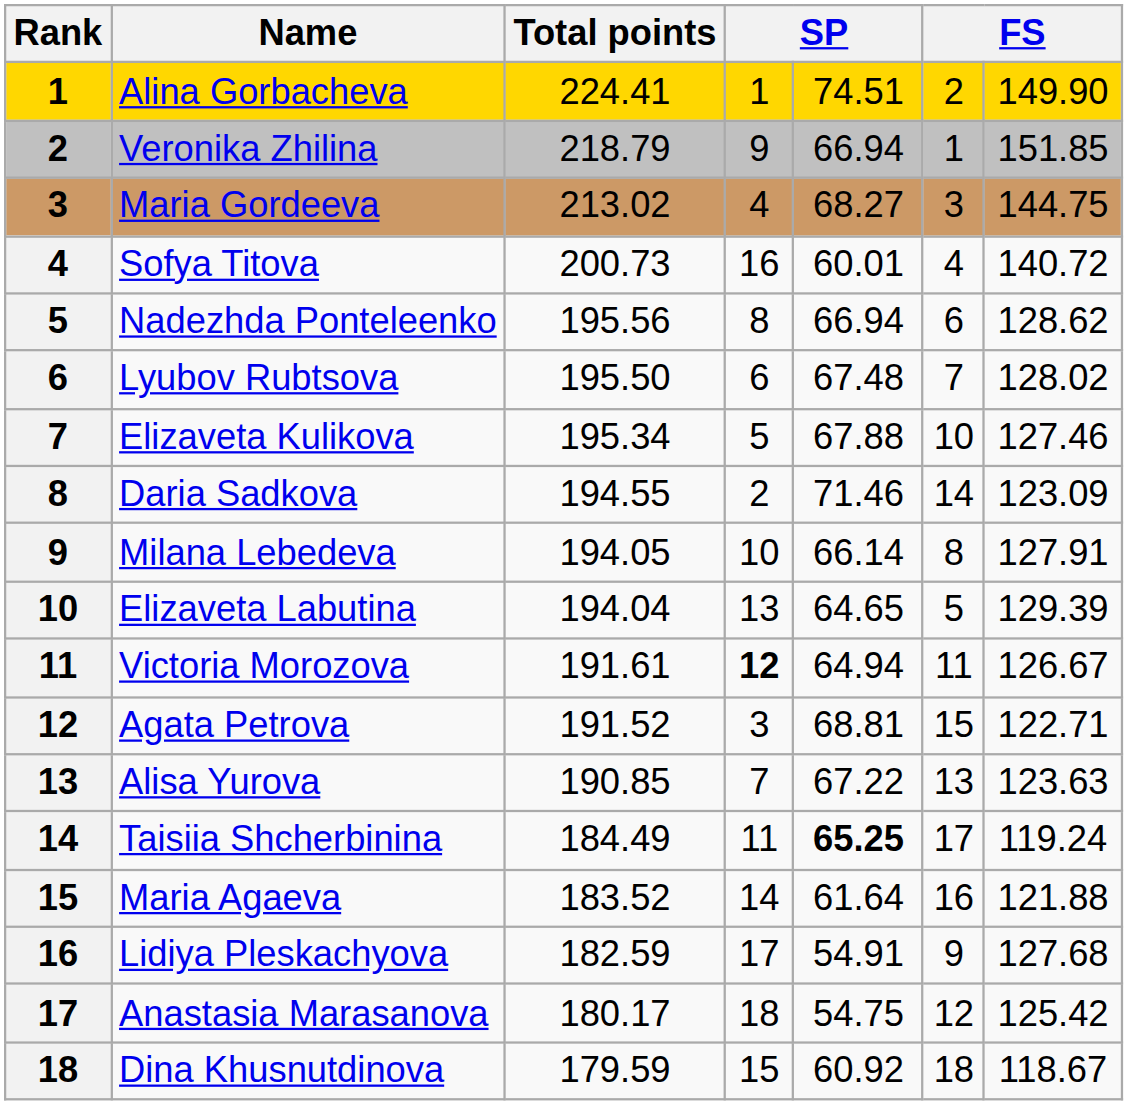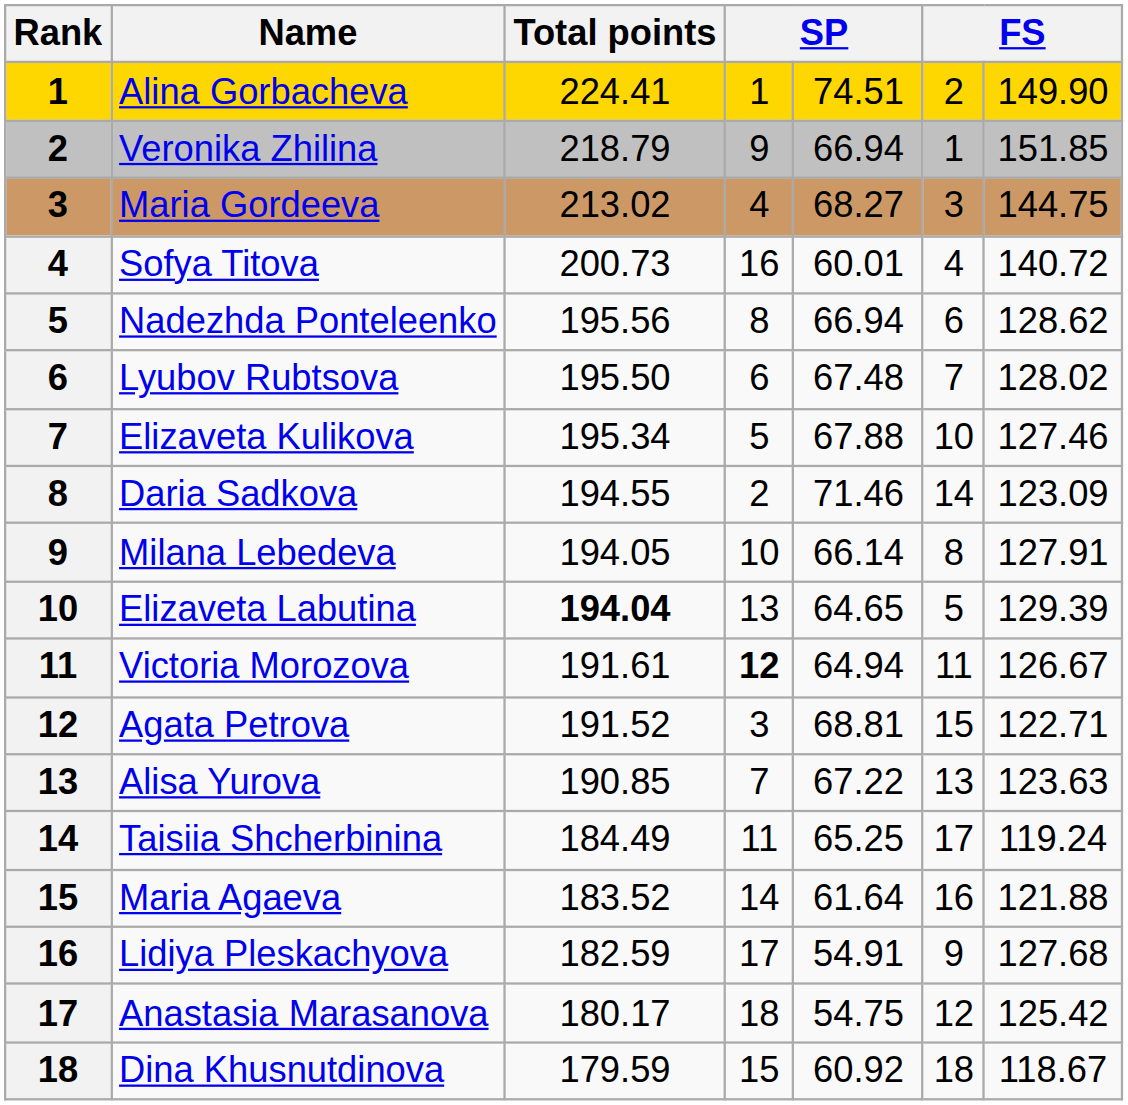(615, 609) normal -> (615, 609) bold
(858, 839) bold -> (858, 839) normal
